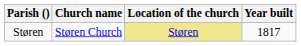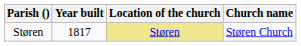columns swapped: (89, 13) <-> (269, 13)
